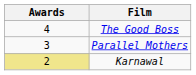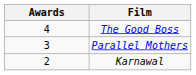(47, 61) khaki background -> (47, 61) no background
